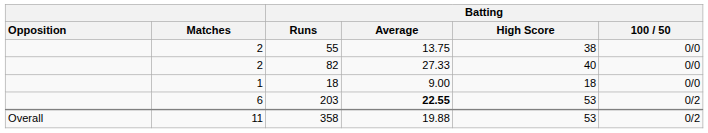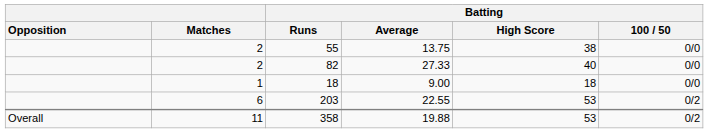(436, 100) bold -> (436, 100) normal
